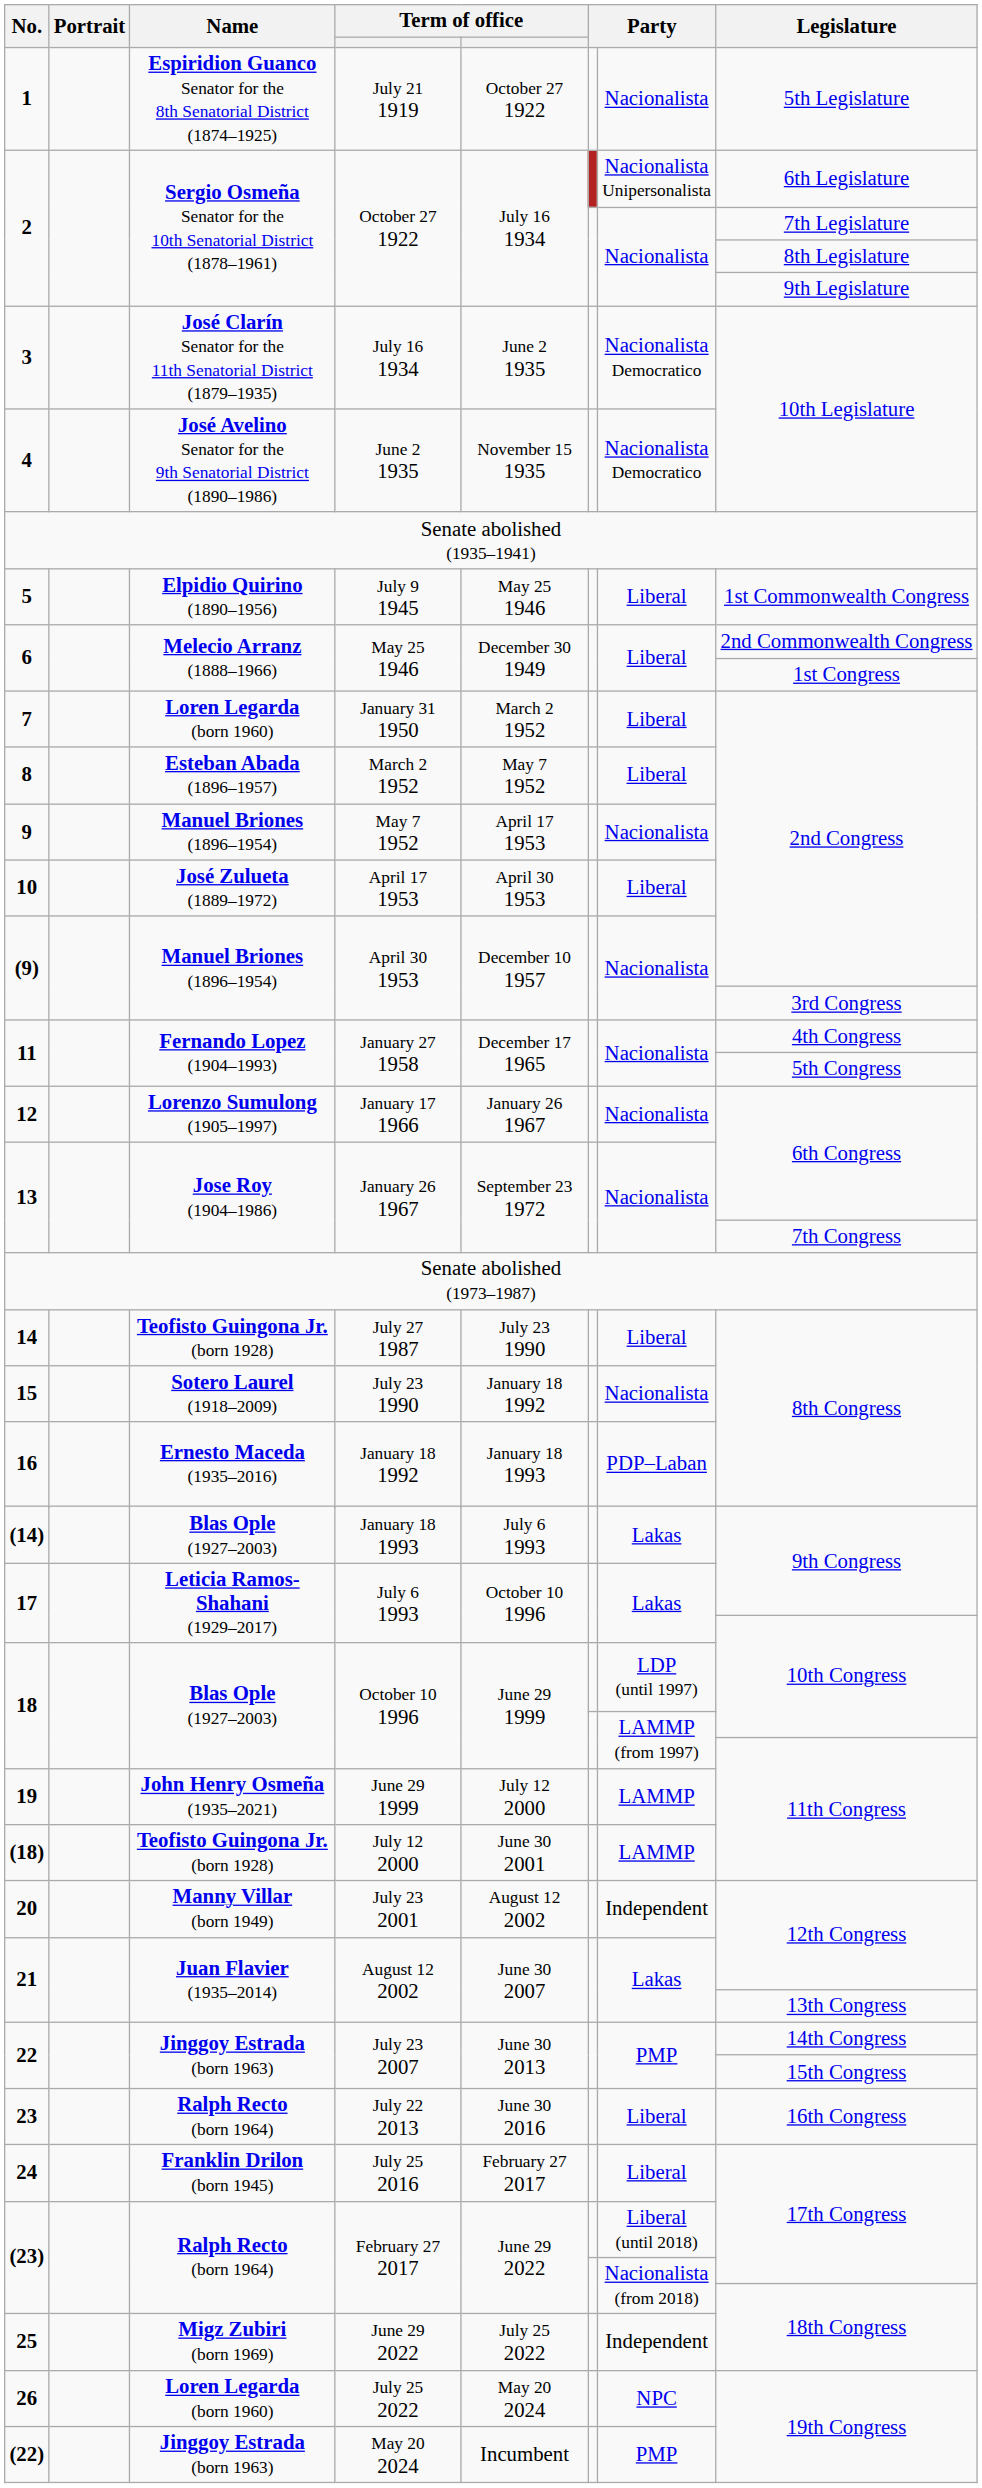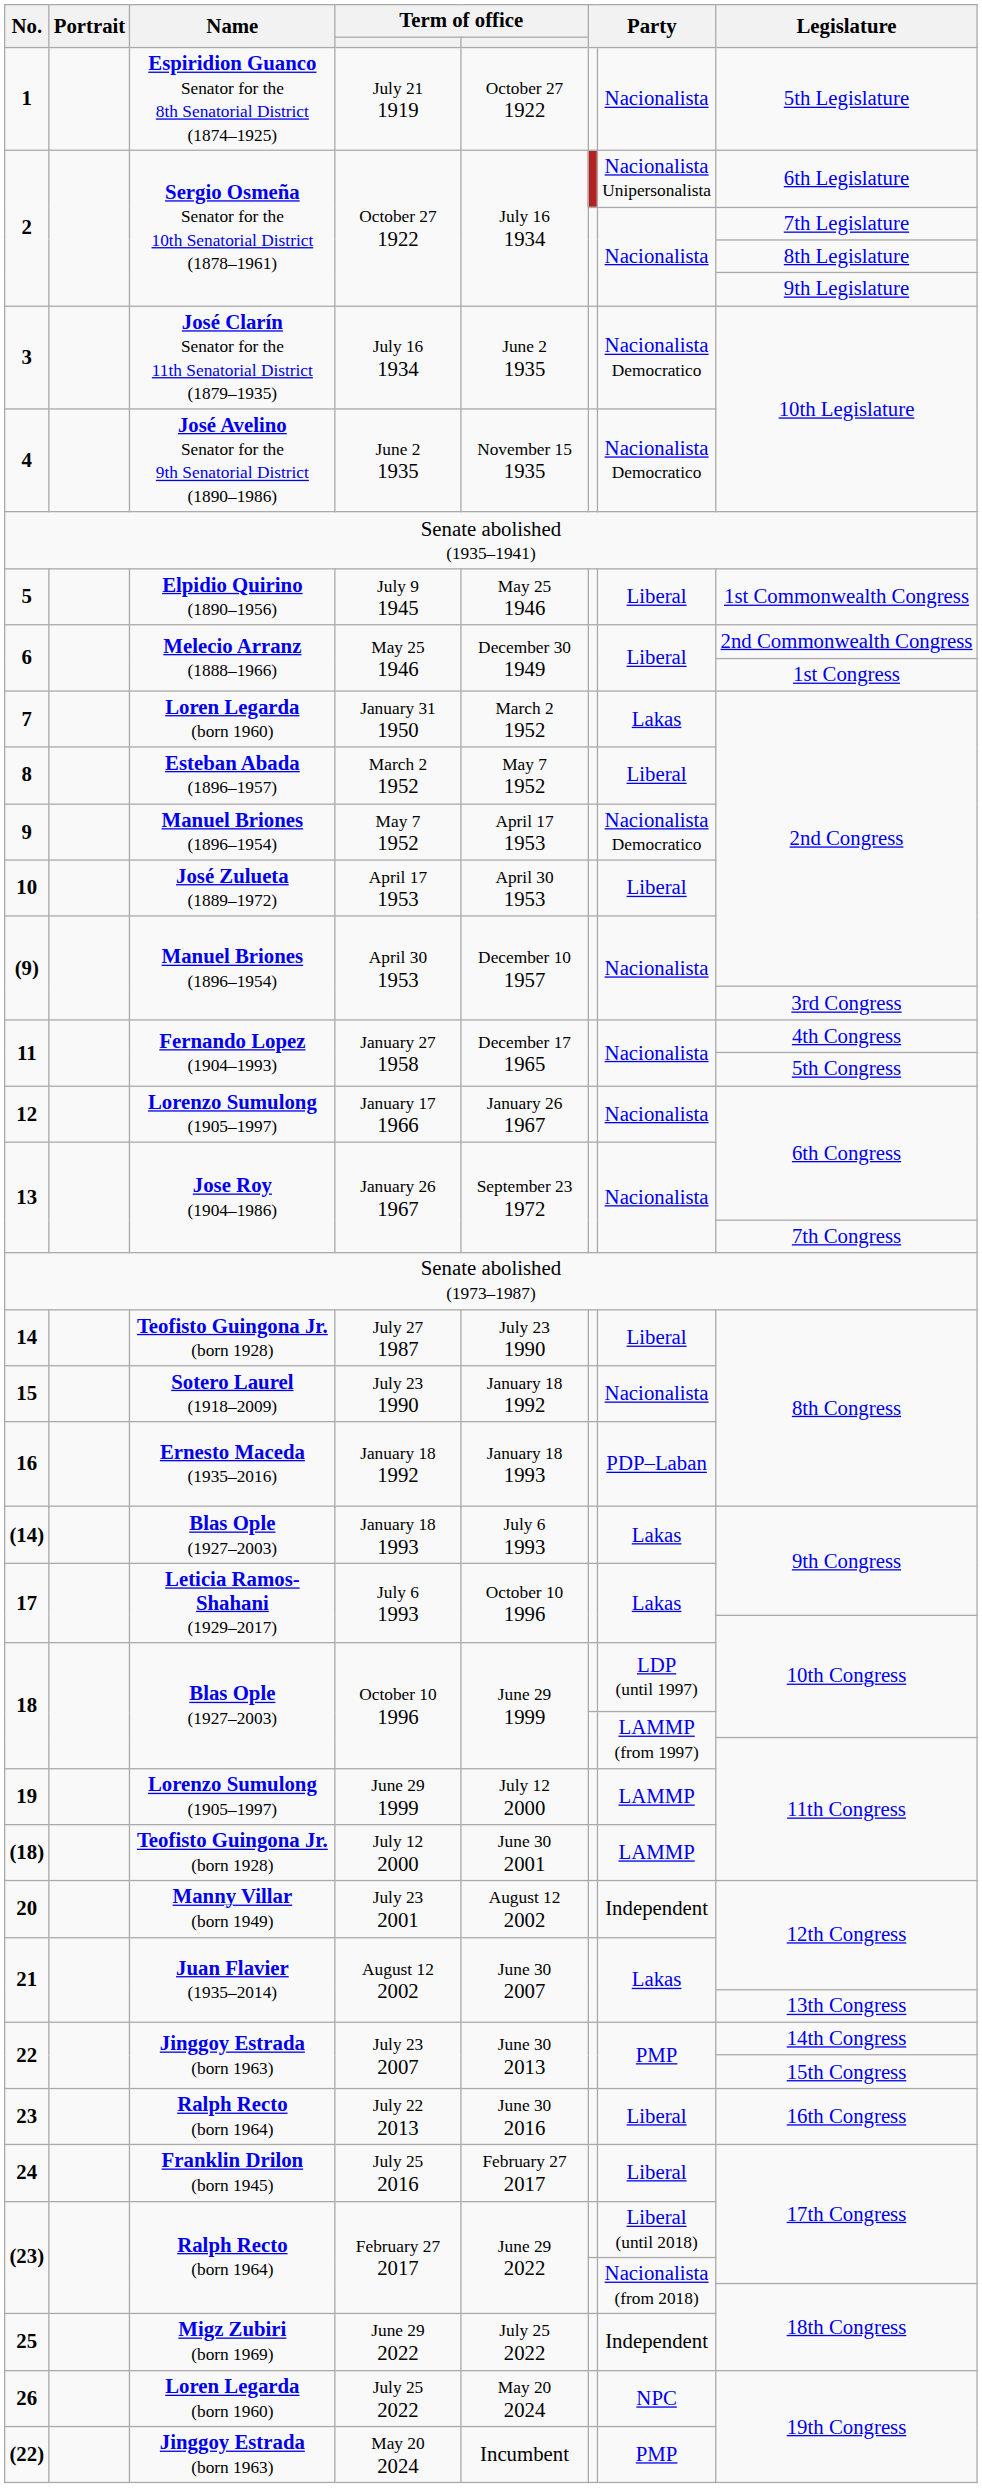(657, 718) Liberal -> (657, 718) Lakas
(657, 831) Nacionalista -> (657, 831) Nacionalista Democratico
(232, 1796) John Henry Osmeña (1935–2021) -> (232, 1796) Lorenzo Sumulong (1905–1997)
